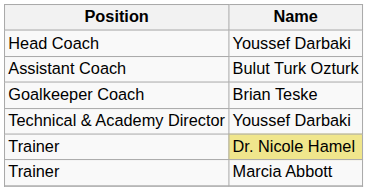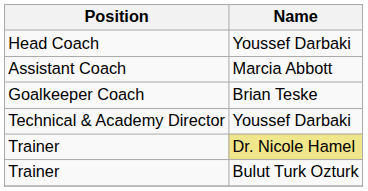(296, 69) Bulut Turk Ozturk -> (282, 69) Marcia Abbott
(282, 172) Marcia Abbott -> (296, 172) Bulut Turk Ozturk
